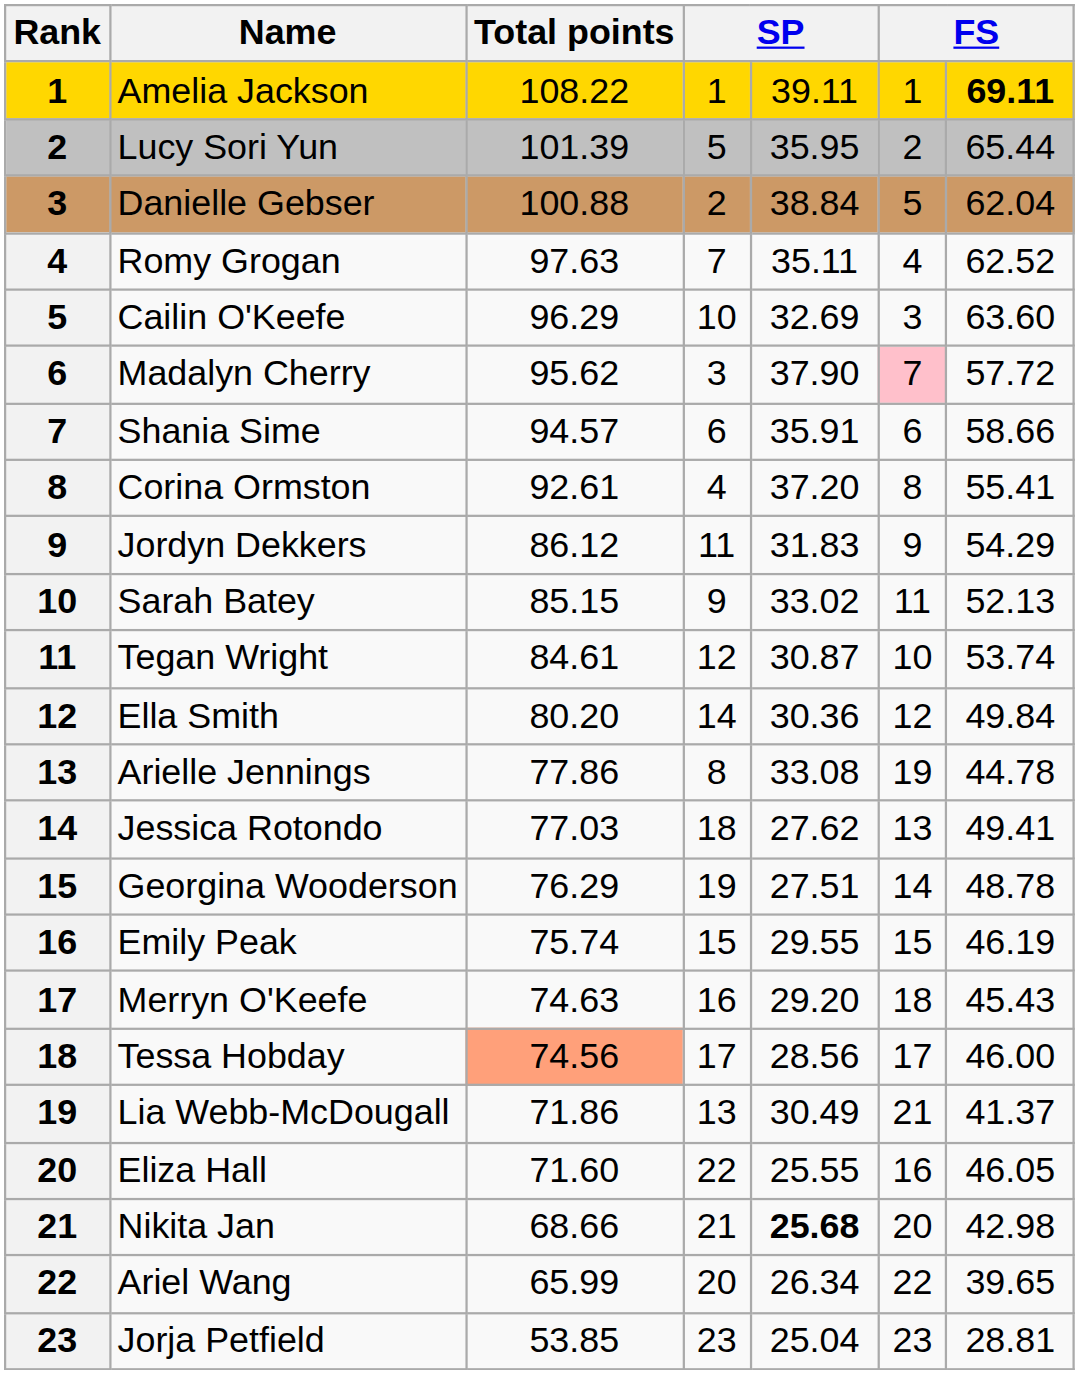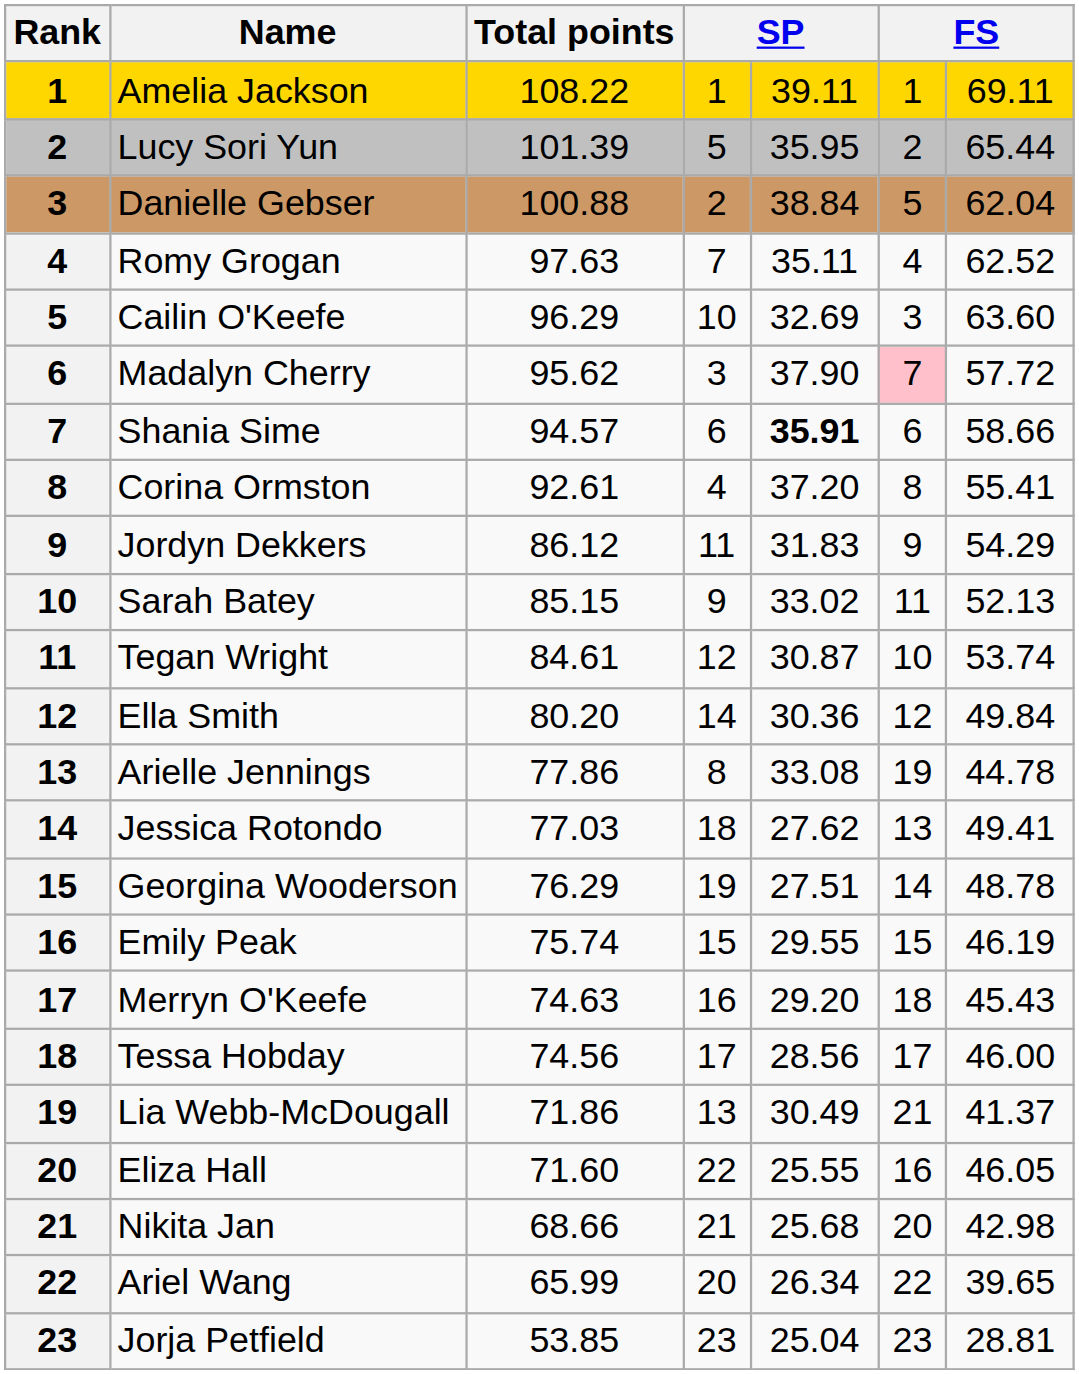(1010, 89) bold -> (1010, 89) normal
(815, 430) normal -> (815, 430) bold
(574, 1056) lightsalmon background -> (574, 1056) no background
(815, 1226) bold -> (815, 1226) normal
